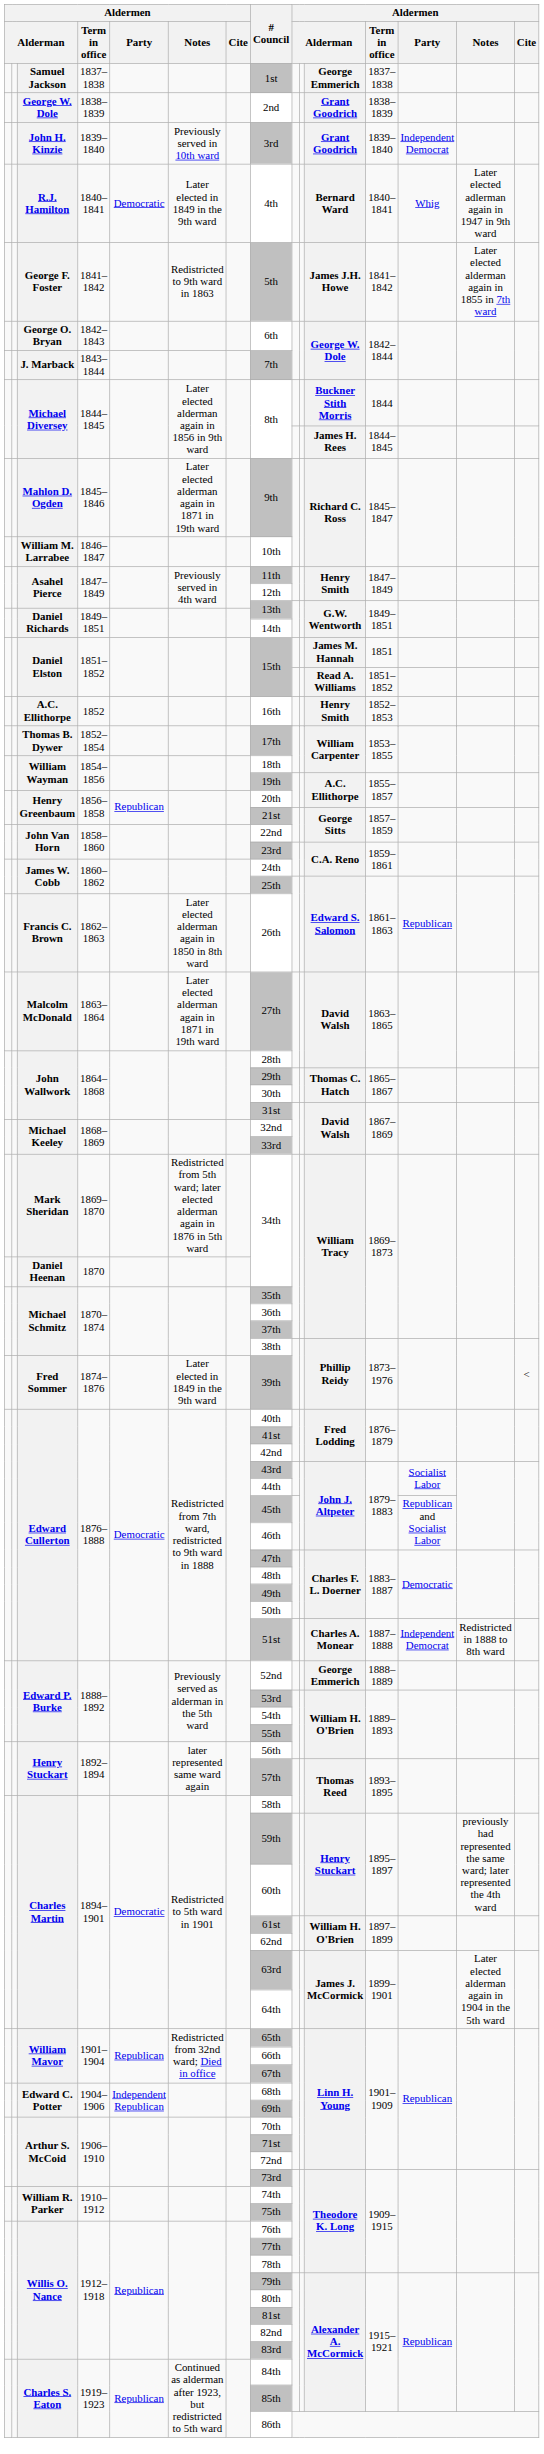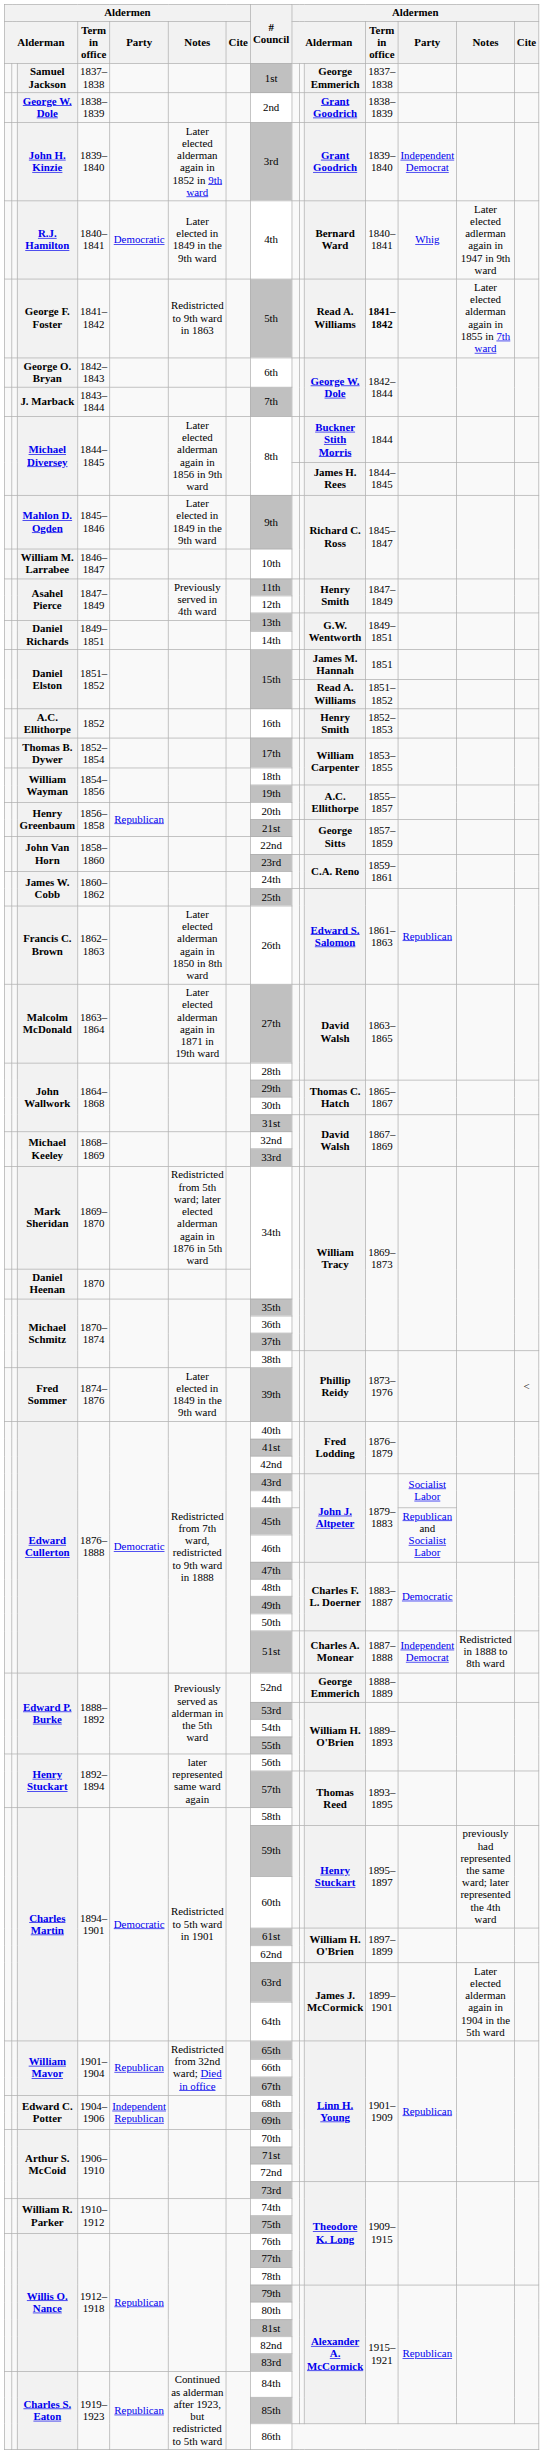(197, 143) Previously served in 10th ward -> (197, 161) Later elected alderman again in 1852 in 9th ward
(335, 281) James J.H. Howe -> (335, 318) Read A. Williams
(382, 281) normal -> (382, 318) bold
(197, 497) Later elected alderman again in 1871 in 19th ward -> (197, 522) Later elected in 1849 in the 9th ward
